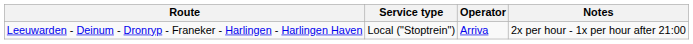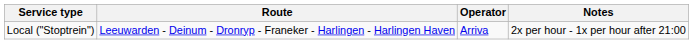columns swapped: (185, 13) <-> (411, 13)
